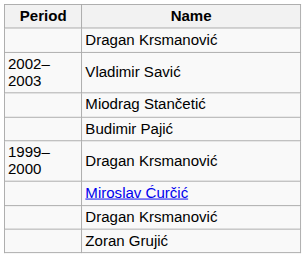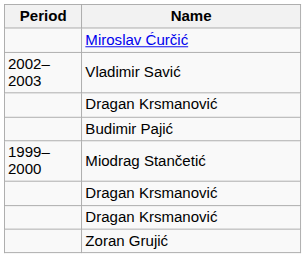(151, 40) Dragan Krsmanović -> (137, 40) Miroslav Ćurčić
(146, 104) Miodrag Stančetić -> (151, 104) Dragan Krsmanović
(151, 161) Dragan Krsmanović -> (146, 161) Miodrag Stančetić
(137, 193) Miroslav Ćurčić -> (151, 193) Dragan Krsmanović
